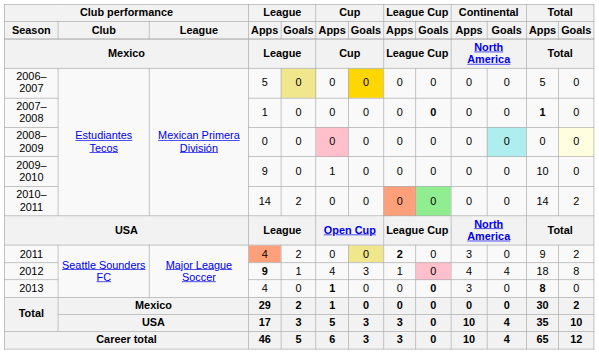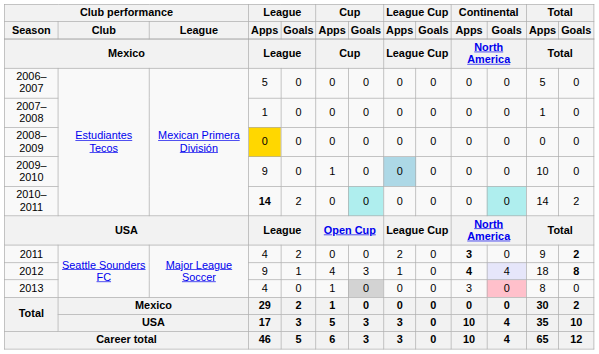(298, 83) khaki background -> (298, 83) no background
(366, 83) gold background -> (366, 83) no background
(433, 112) bold -> (433, 112) normal
(543, 112) bold -> (543, 112) normal
(265, 142) no background -> (265, 142) gold background
(332, 142) pink background -> (332, 142) no background
(507, 142) paleturquoise background -> (507, 142) no background
(576, 142) lightyellow background -> (576, 142) no background
(400, 171) no background -> (400, 171) lightblue background
(265, 201) normal -> (265, 201) bold
(366, 201) no background -> (366, 201) paleturquoise background
(400, 201) lightsalmon background -> (400, 201) no background
(433, 201) lightgreen background -> (433, 201) no background
(507, 201) no background -> (507, 201) paleturquoise background
(265, 254) lightsalmon background -> (265, 254) no background
(366, 254) khaki background -> (366, 254) no background
(400, 254) bold -> (400, 254) normal
(469, 254) normal -> (469, 254) bold
(576, 254) normal -> (576, 254) bold
(265, 271) bold -> (265, 271) normal
(433, 271) pink background -> (433, 271) no background
(469, 271) normal -> (469, 271) bold
(507, 271) no background -> (507, 271) lavender background
(576, 271) normal -> (576, 271) bold
(332, 288) bold -> (332, 288) normal
(366, 288) no background -> (366, 288) lightgrey background
(433, 288) bold -> (433, 288) normal
(507, 288) no background -> (507, 288) pink background
(543, 288) bold -> (543, 288) normal
